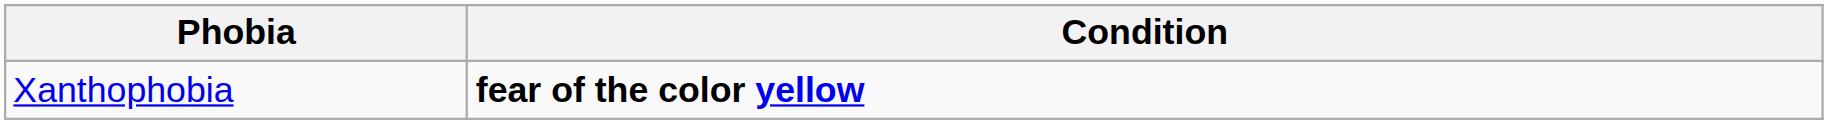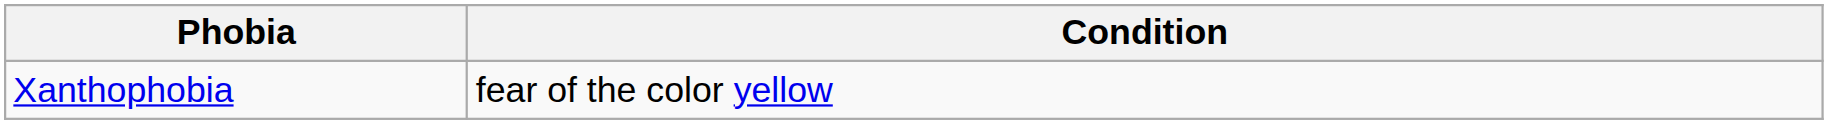(670, 89) bold -> (654, 89) normal
